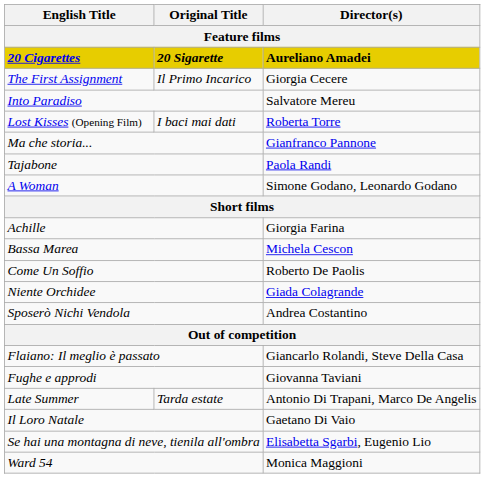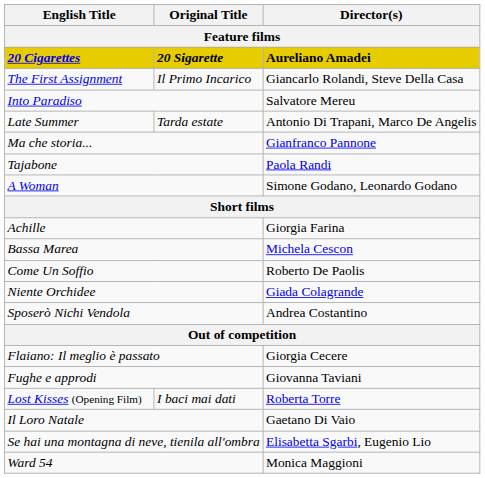(307, 79) Giorgia Cecere -> (365, 79) Giancarlo Rolandi, Steve Della Casa
rows swapped: (75, 121) <-> (43, 398)
(365, 356) Giancarlo Rolandi, Steve Della Casa -> (307, 356) Giorgia Cecere
